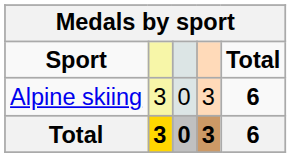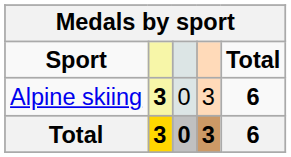(160, 97) normal -> (160, 97) bold
